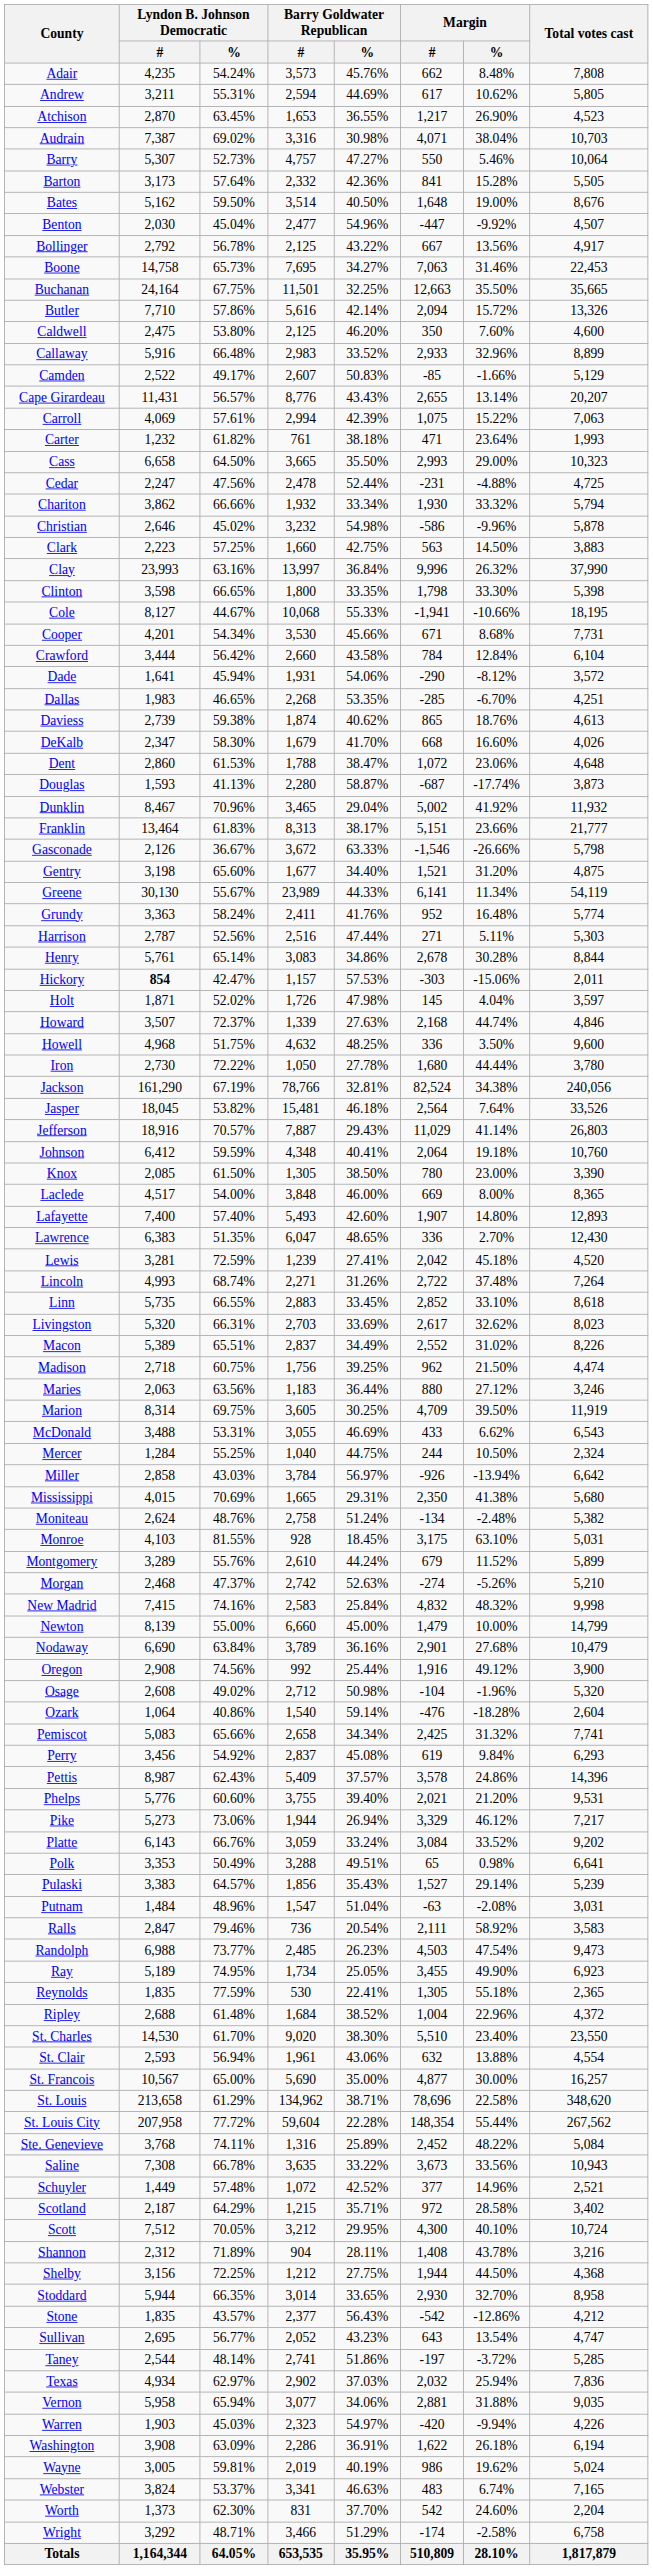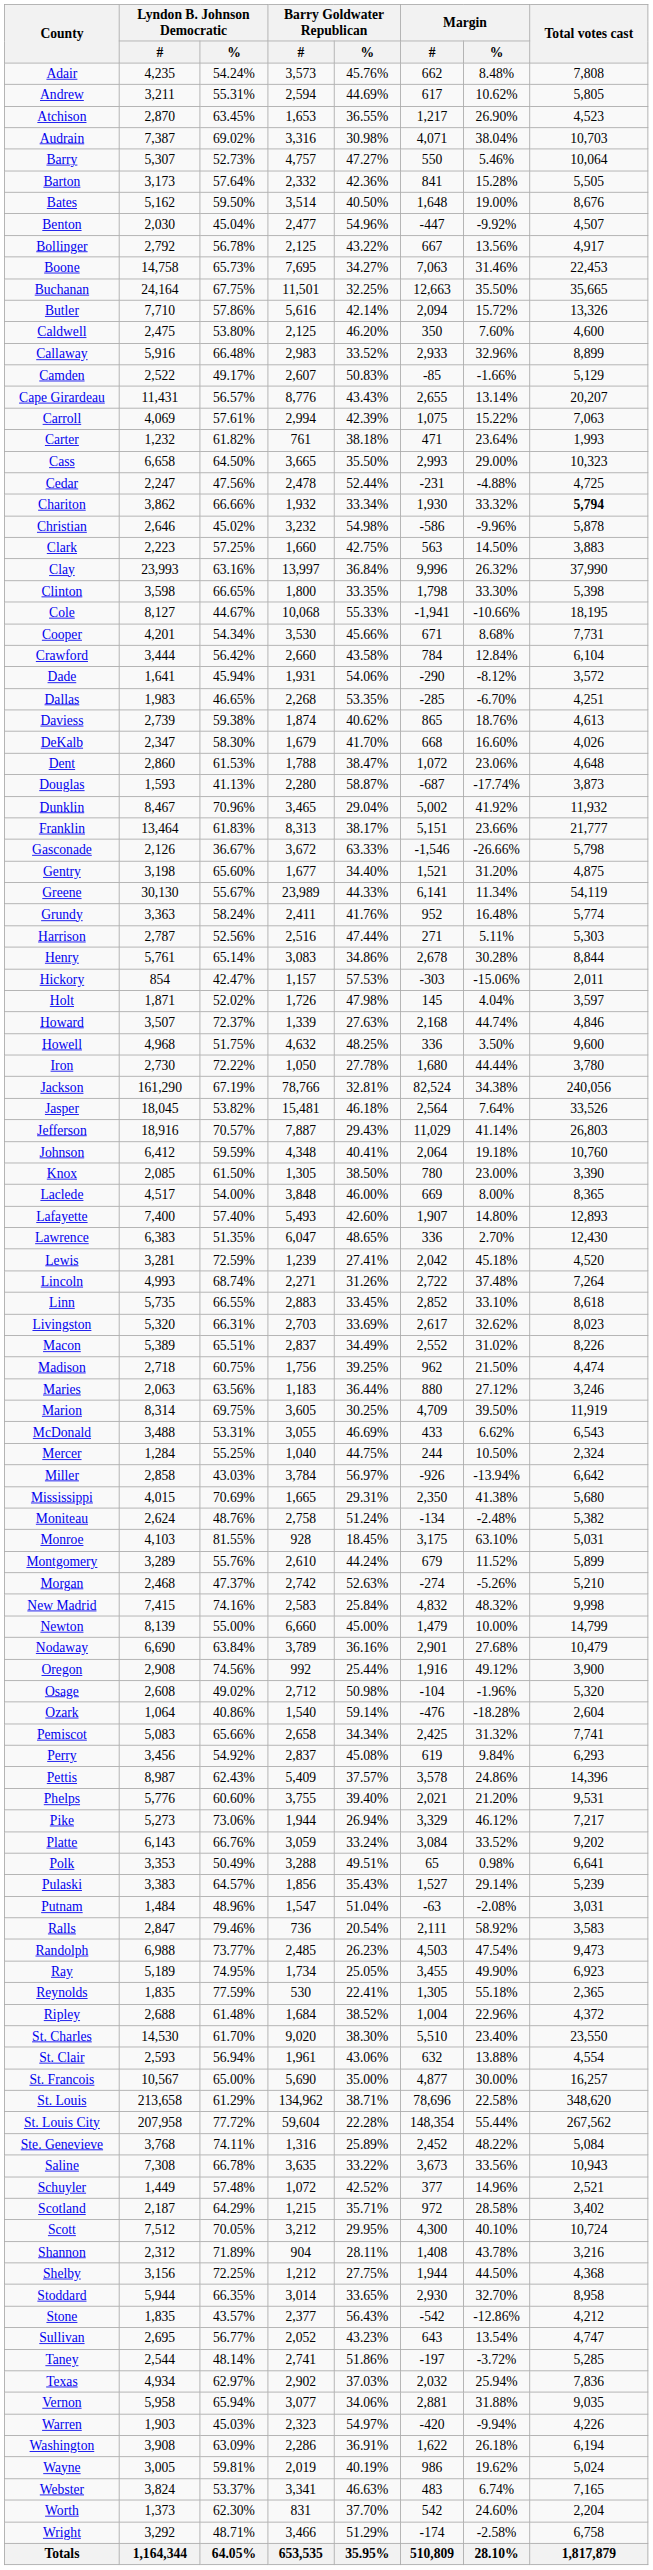(589, 505) normal -> (589, 505) bold
(160, 979) bold -> (160, 979) normal
